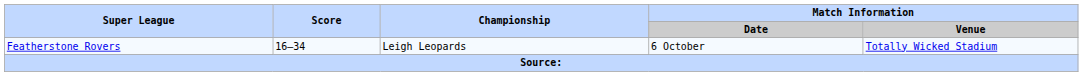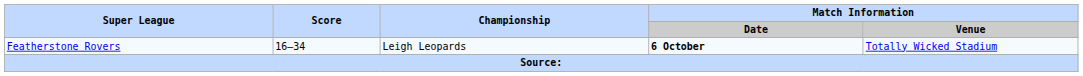(678, 46) normal -> (678, 46) bold
